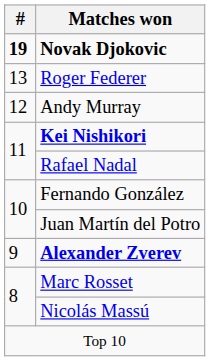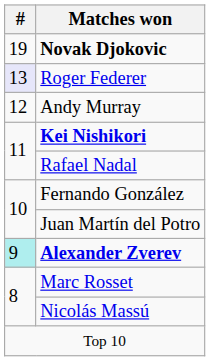(18, 48) bold -> (18, 48) normal
(18, 77) no background -> (18, 77) lavender background
(13, 252) no background -> (13, 252) paleturquoise background
